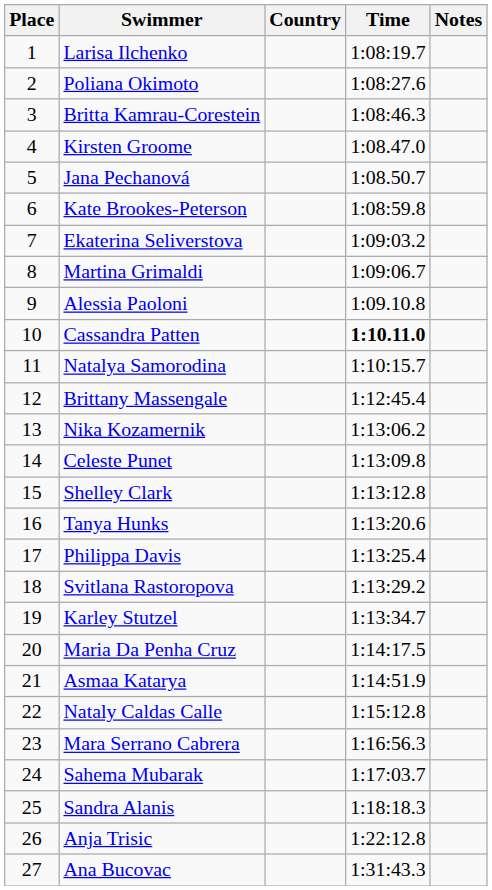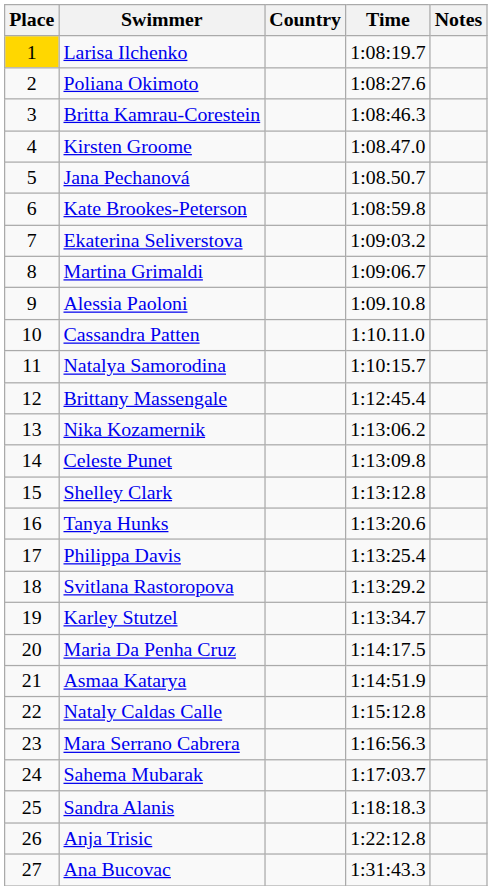(32, 51) no background -> (32, 51) gold background
(388, 334) bold -> (388, 334) normal
